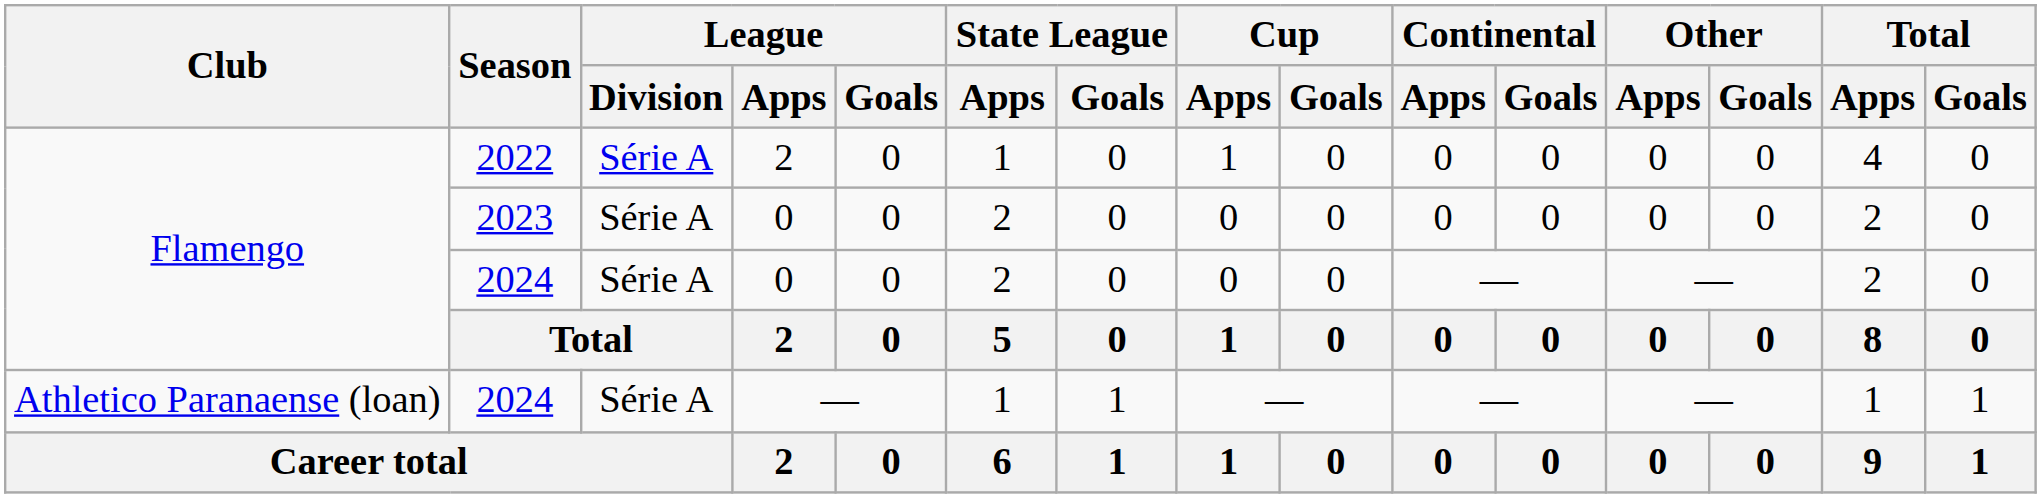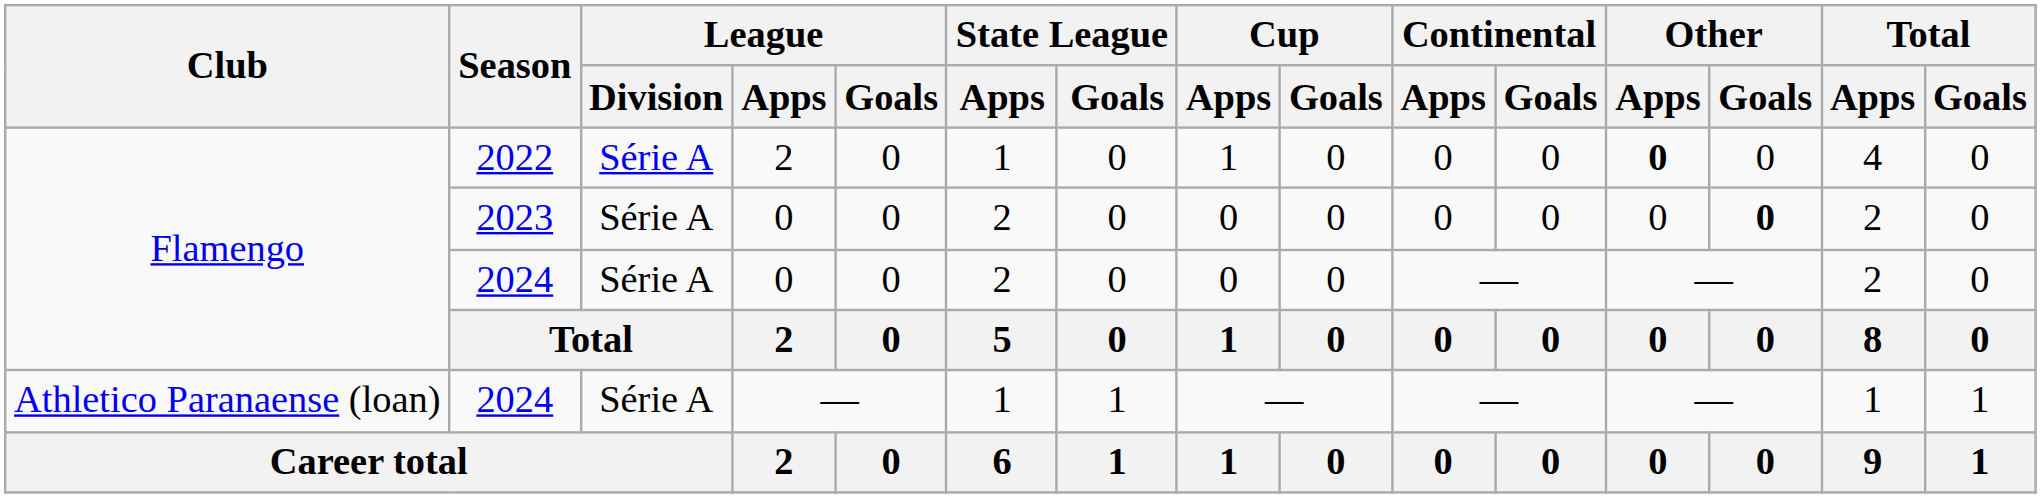(1658, 156) normal -> (1658, 156) bold
(1765, 217) normal -> (1765, 217) bold
